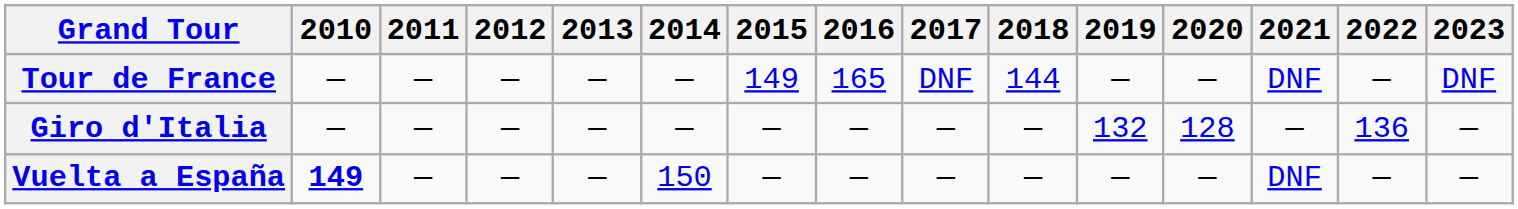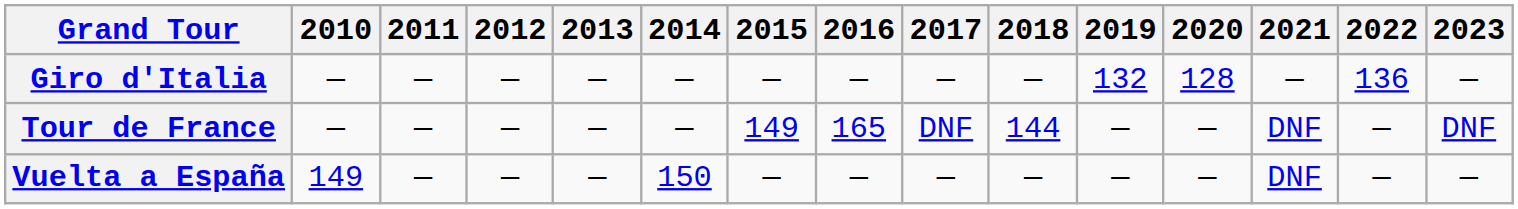rows swapped: (149, 129) <-> (149, 79)
(336, 178) bold -> (336, 178) normal
